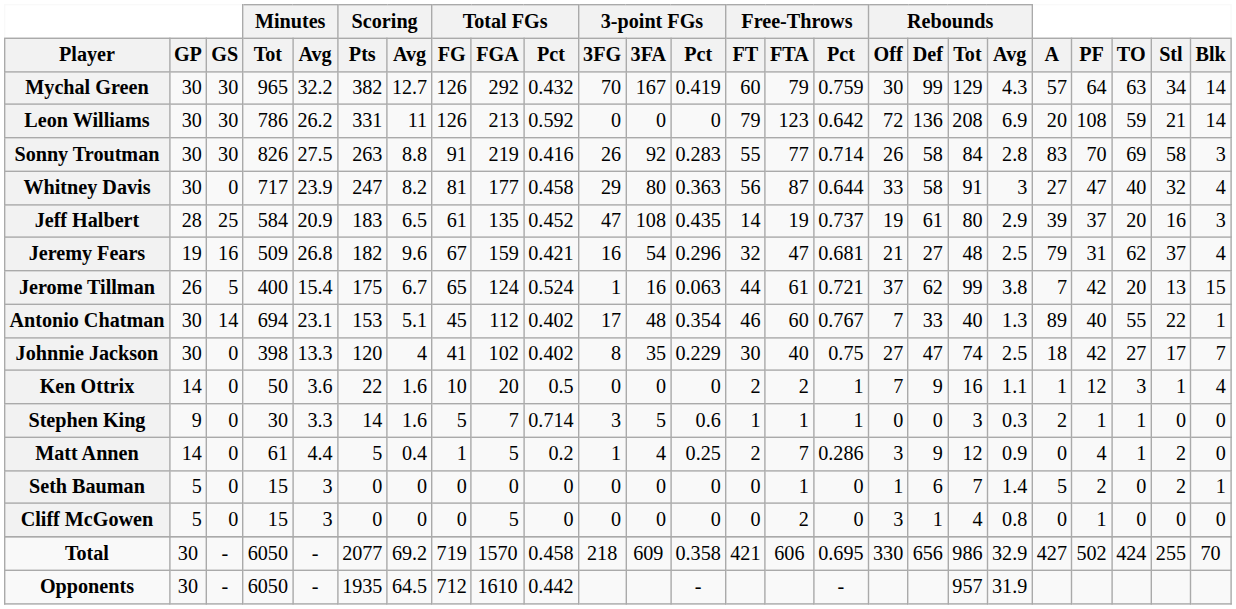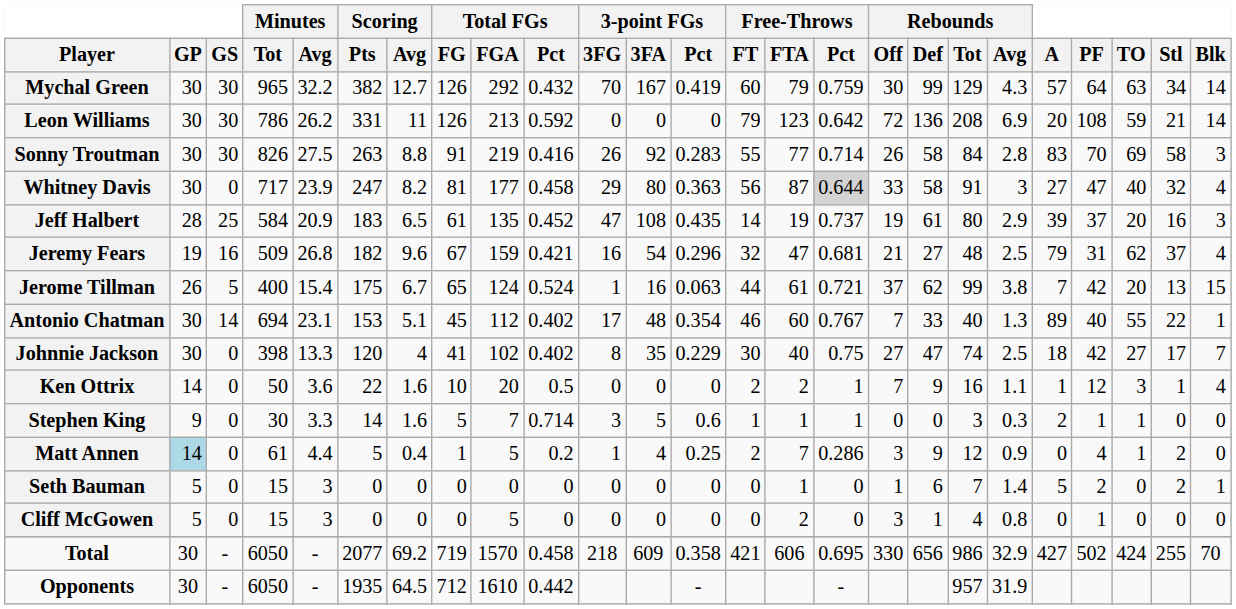(841, 187) no background -> (841, 187) lightgrey background
(192, 453) no background -> (192, 453) lightblue background
